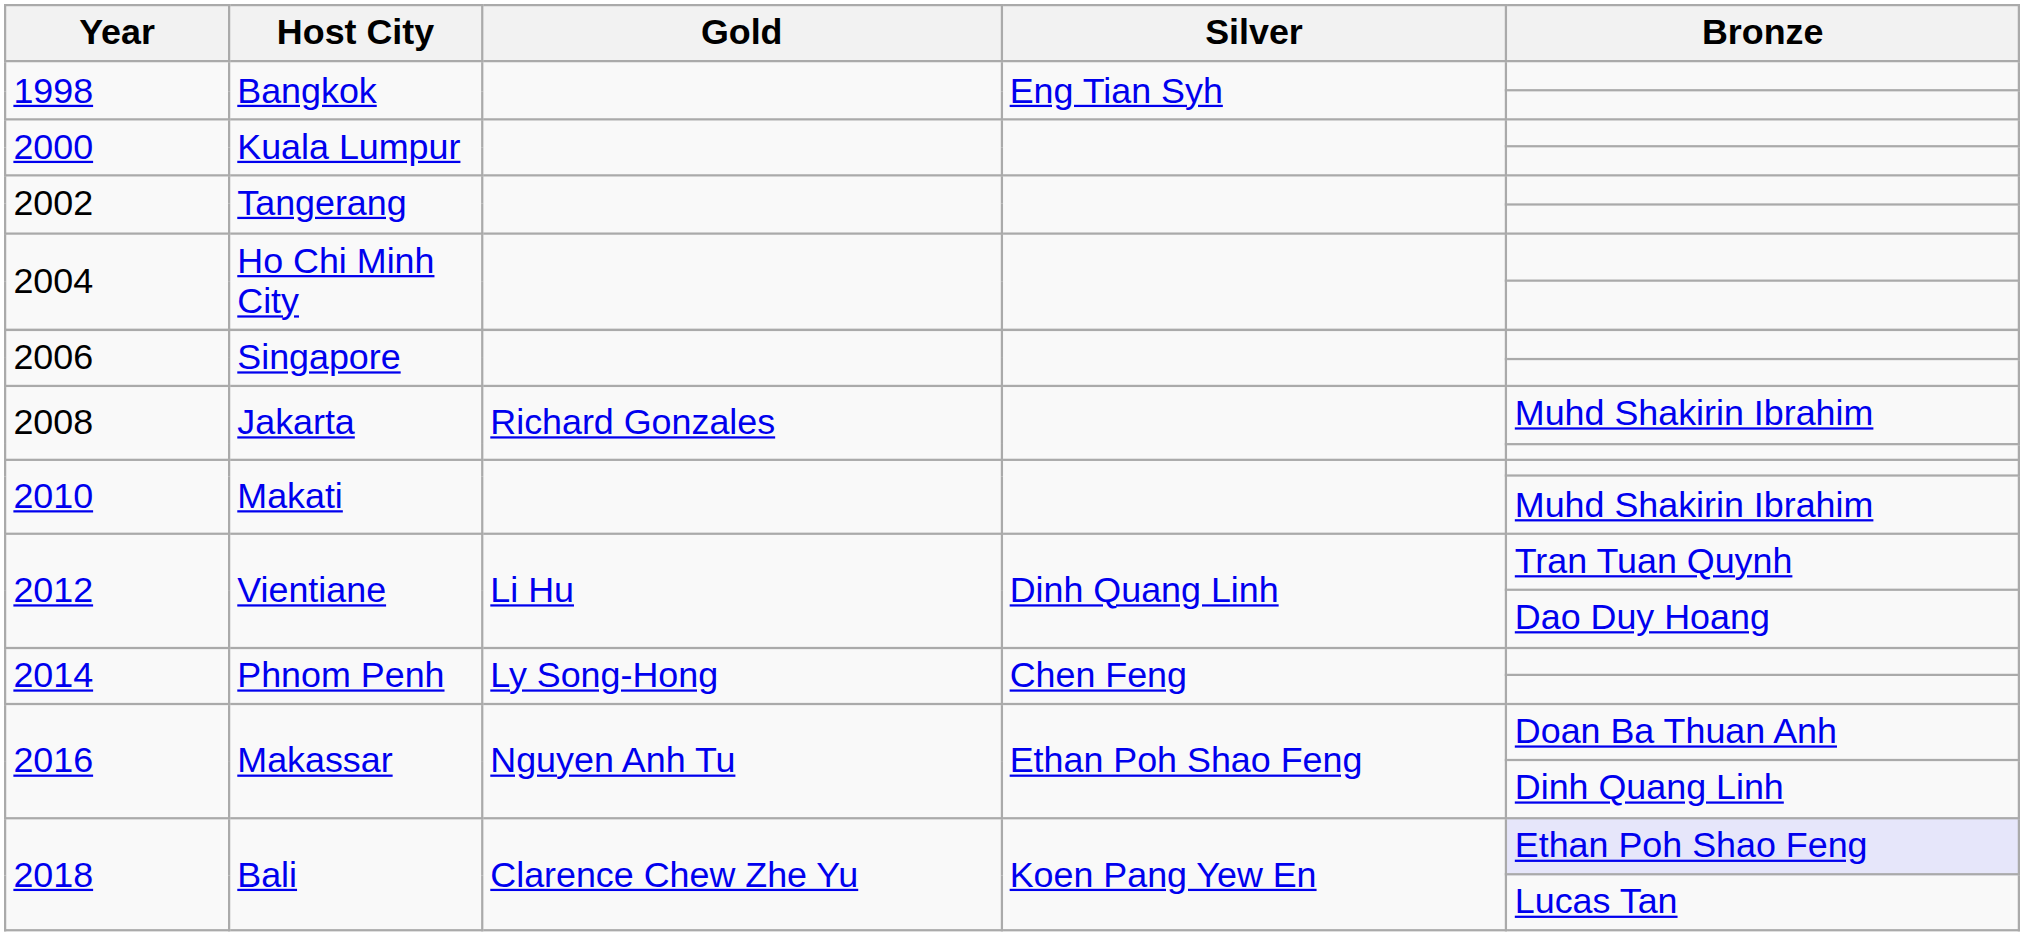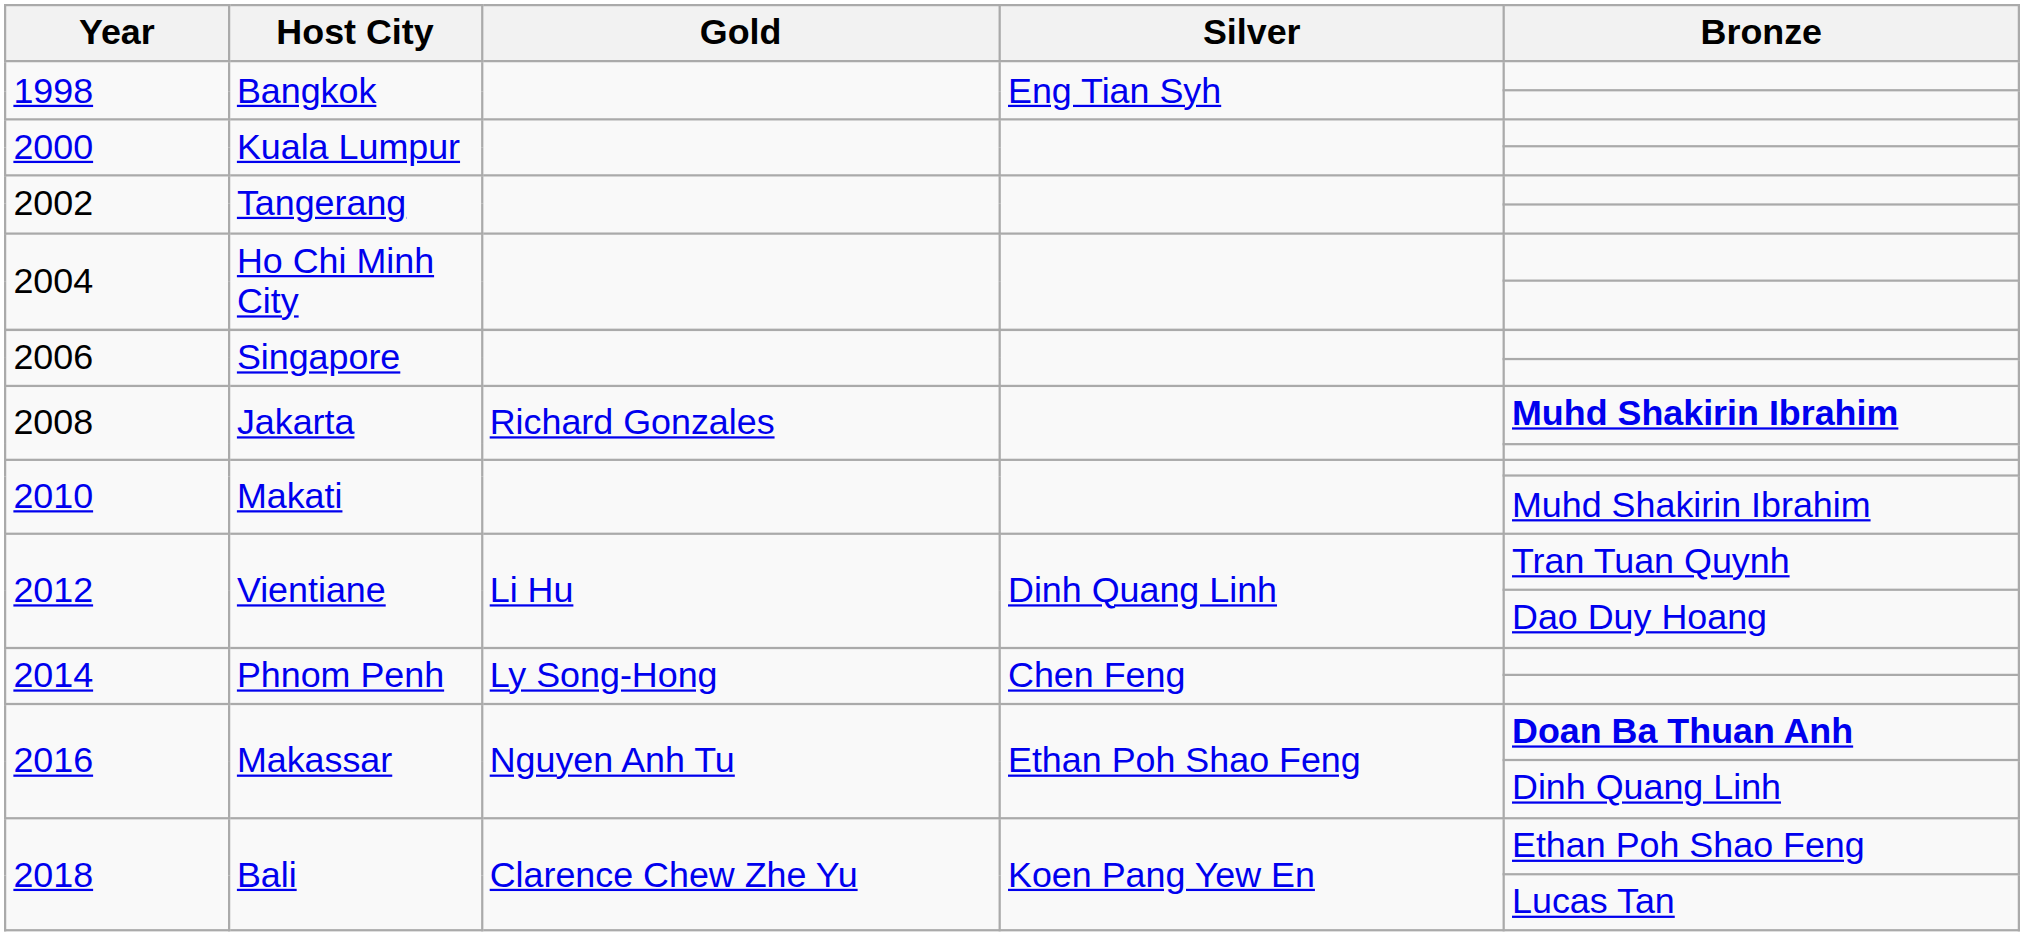(1694, 414) normal -> (1705, 414) bold
(1676, 731) normal -> (1683, 731) bold
(1691, 845) lavender background -> (1688, 845) no background
